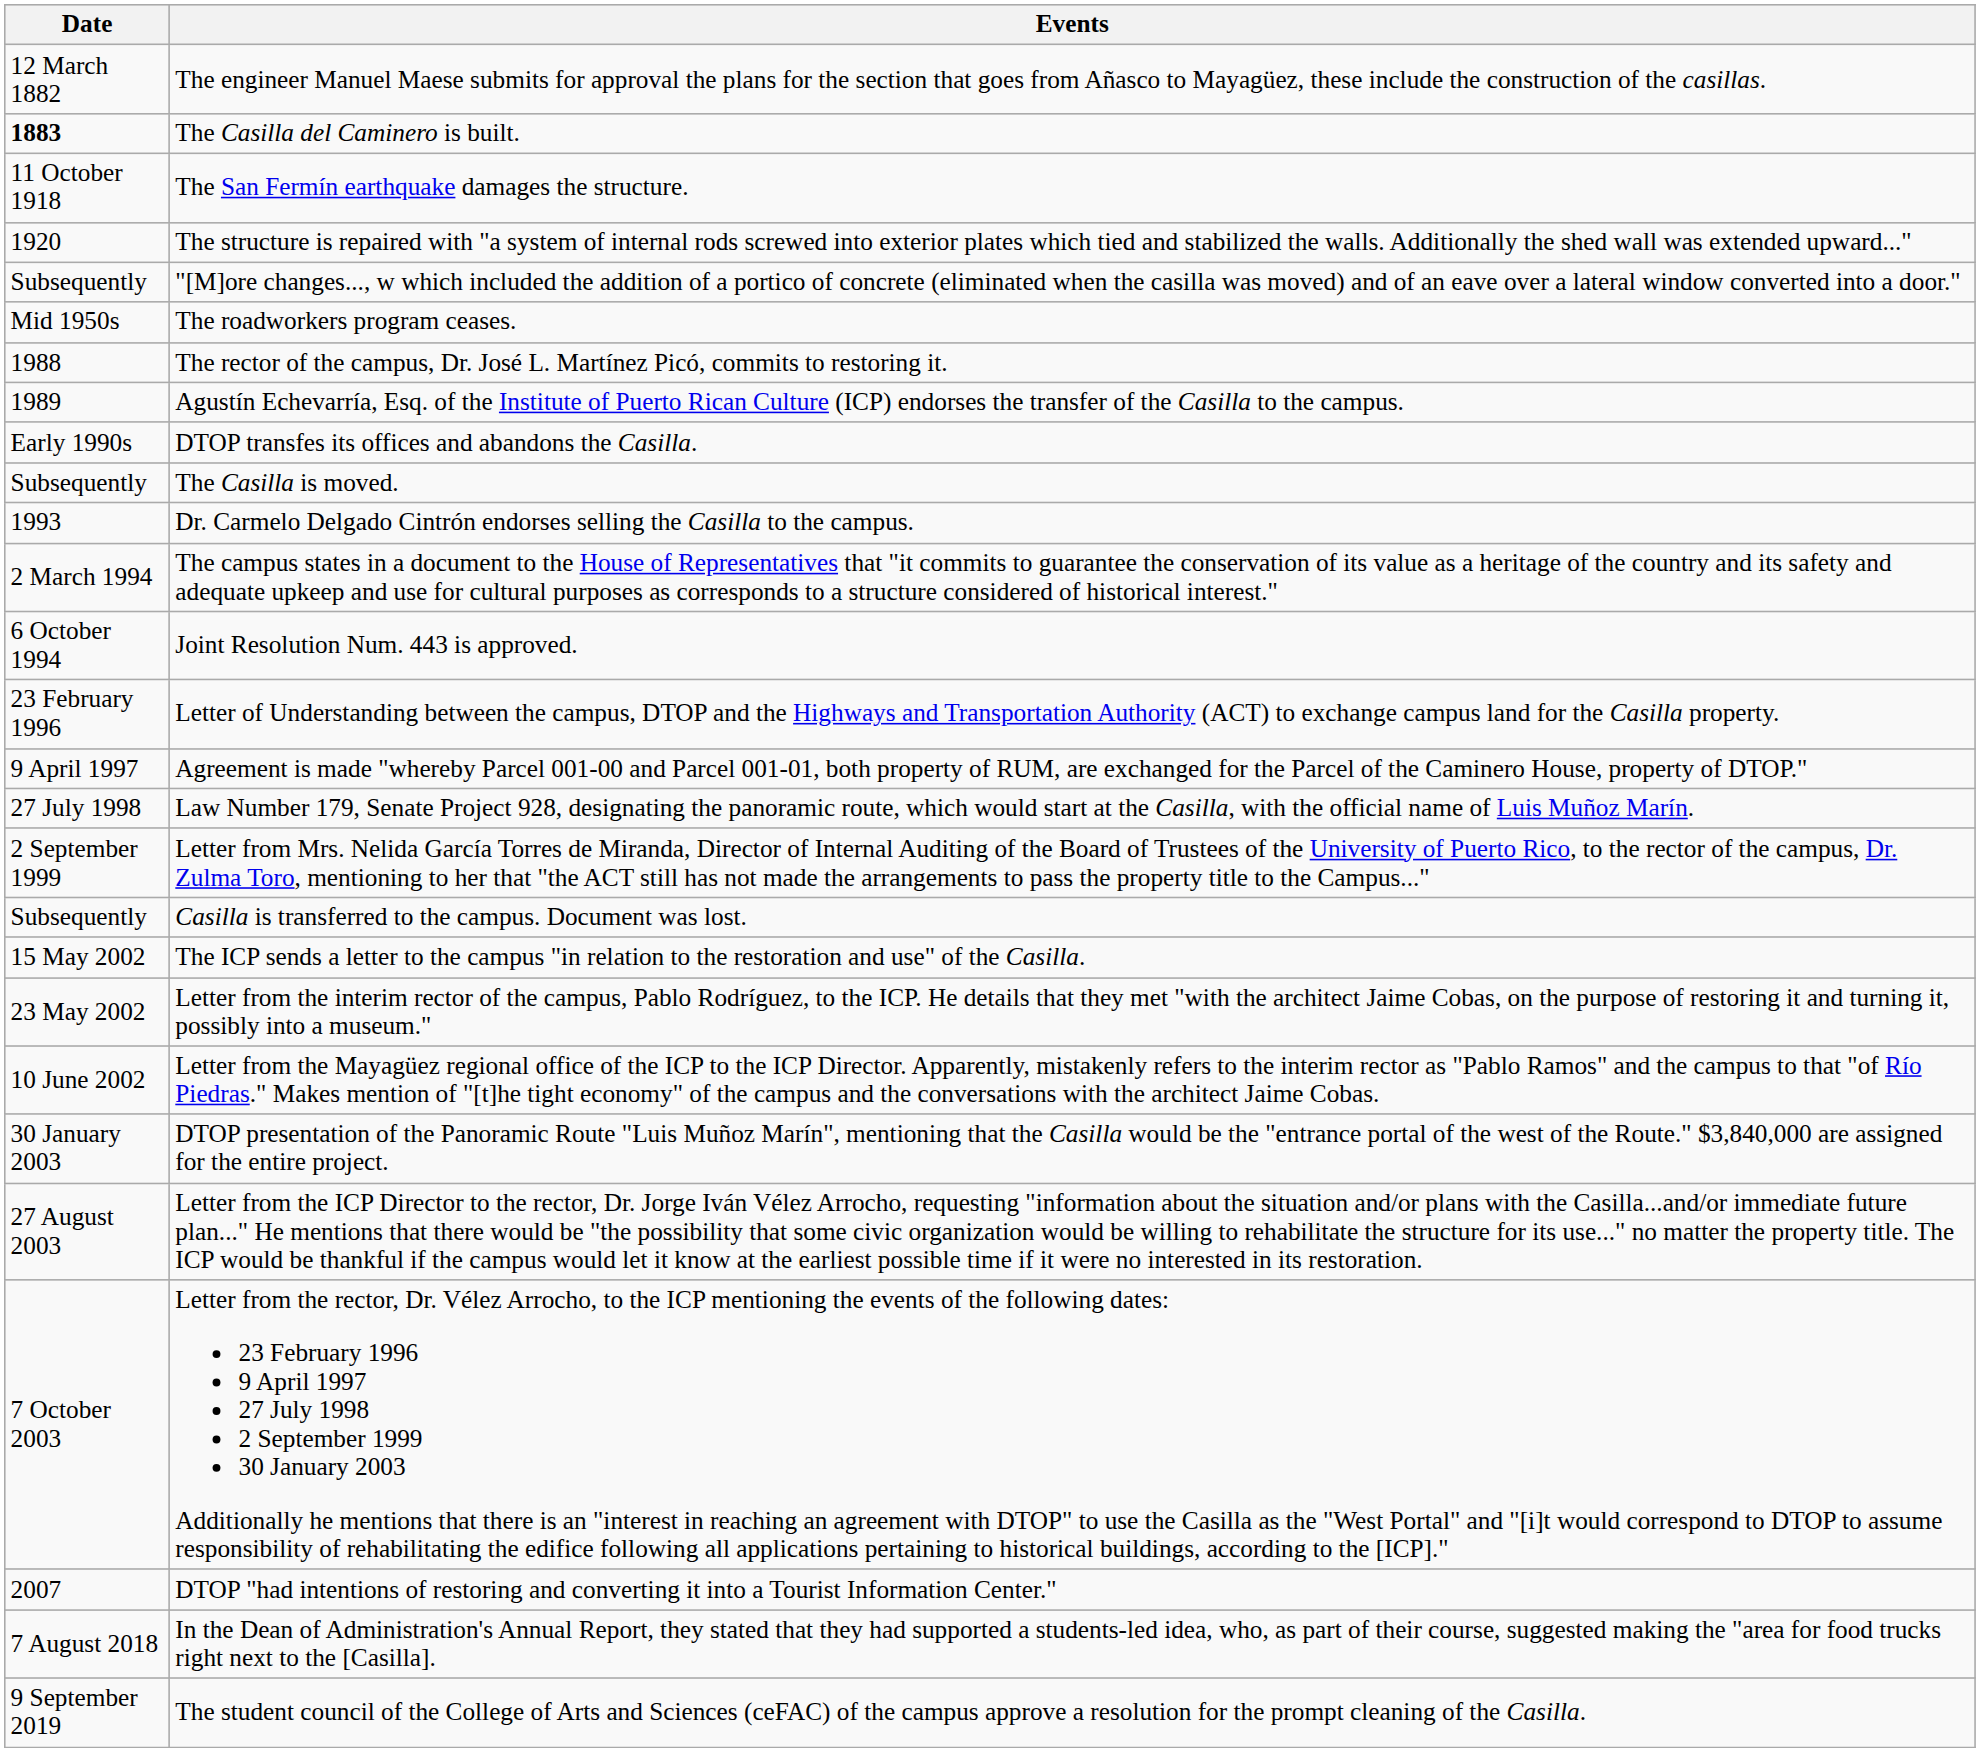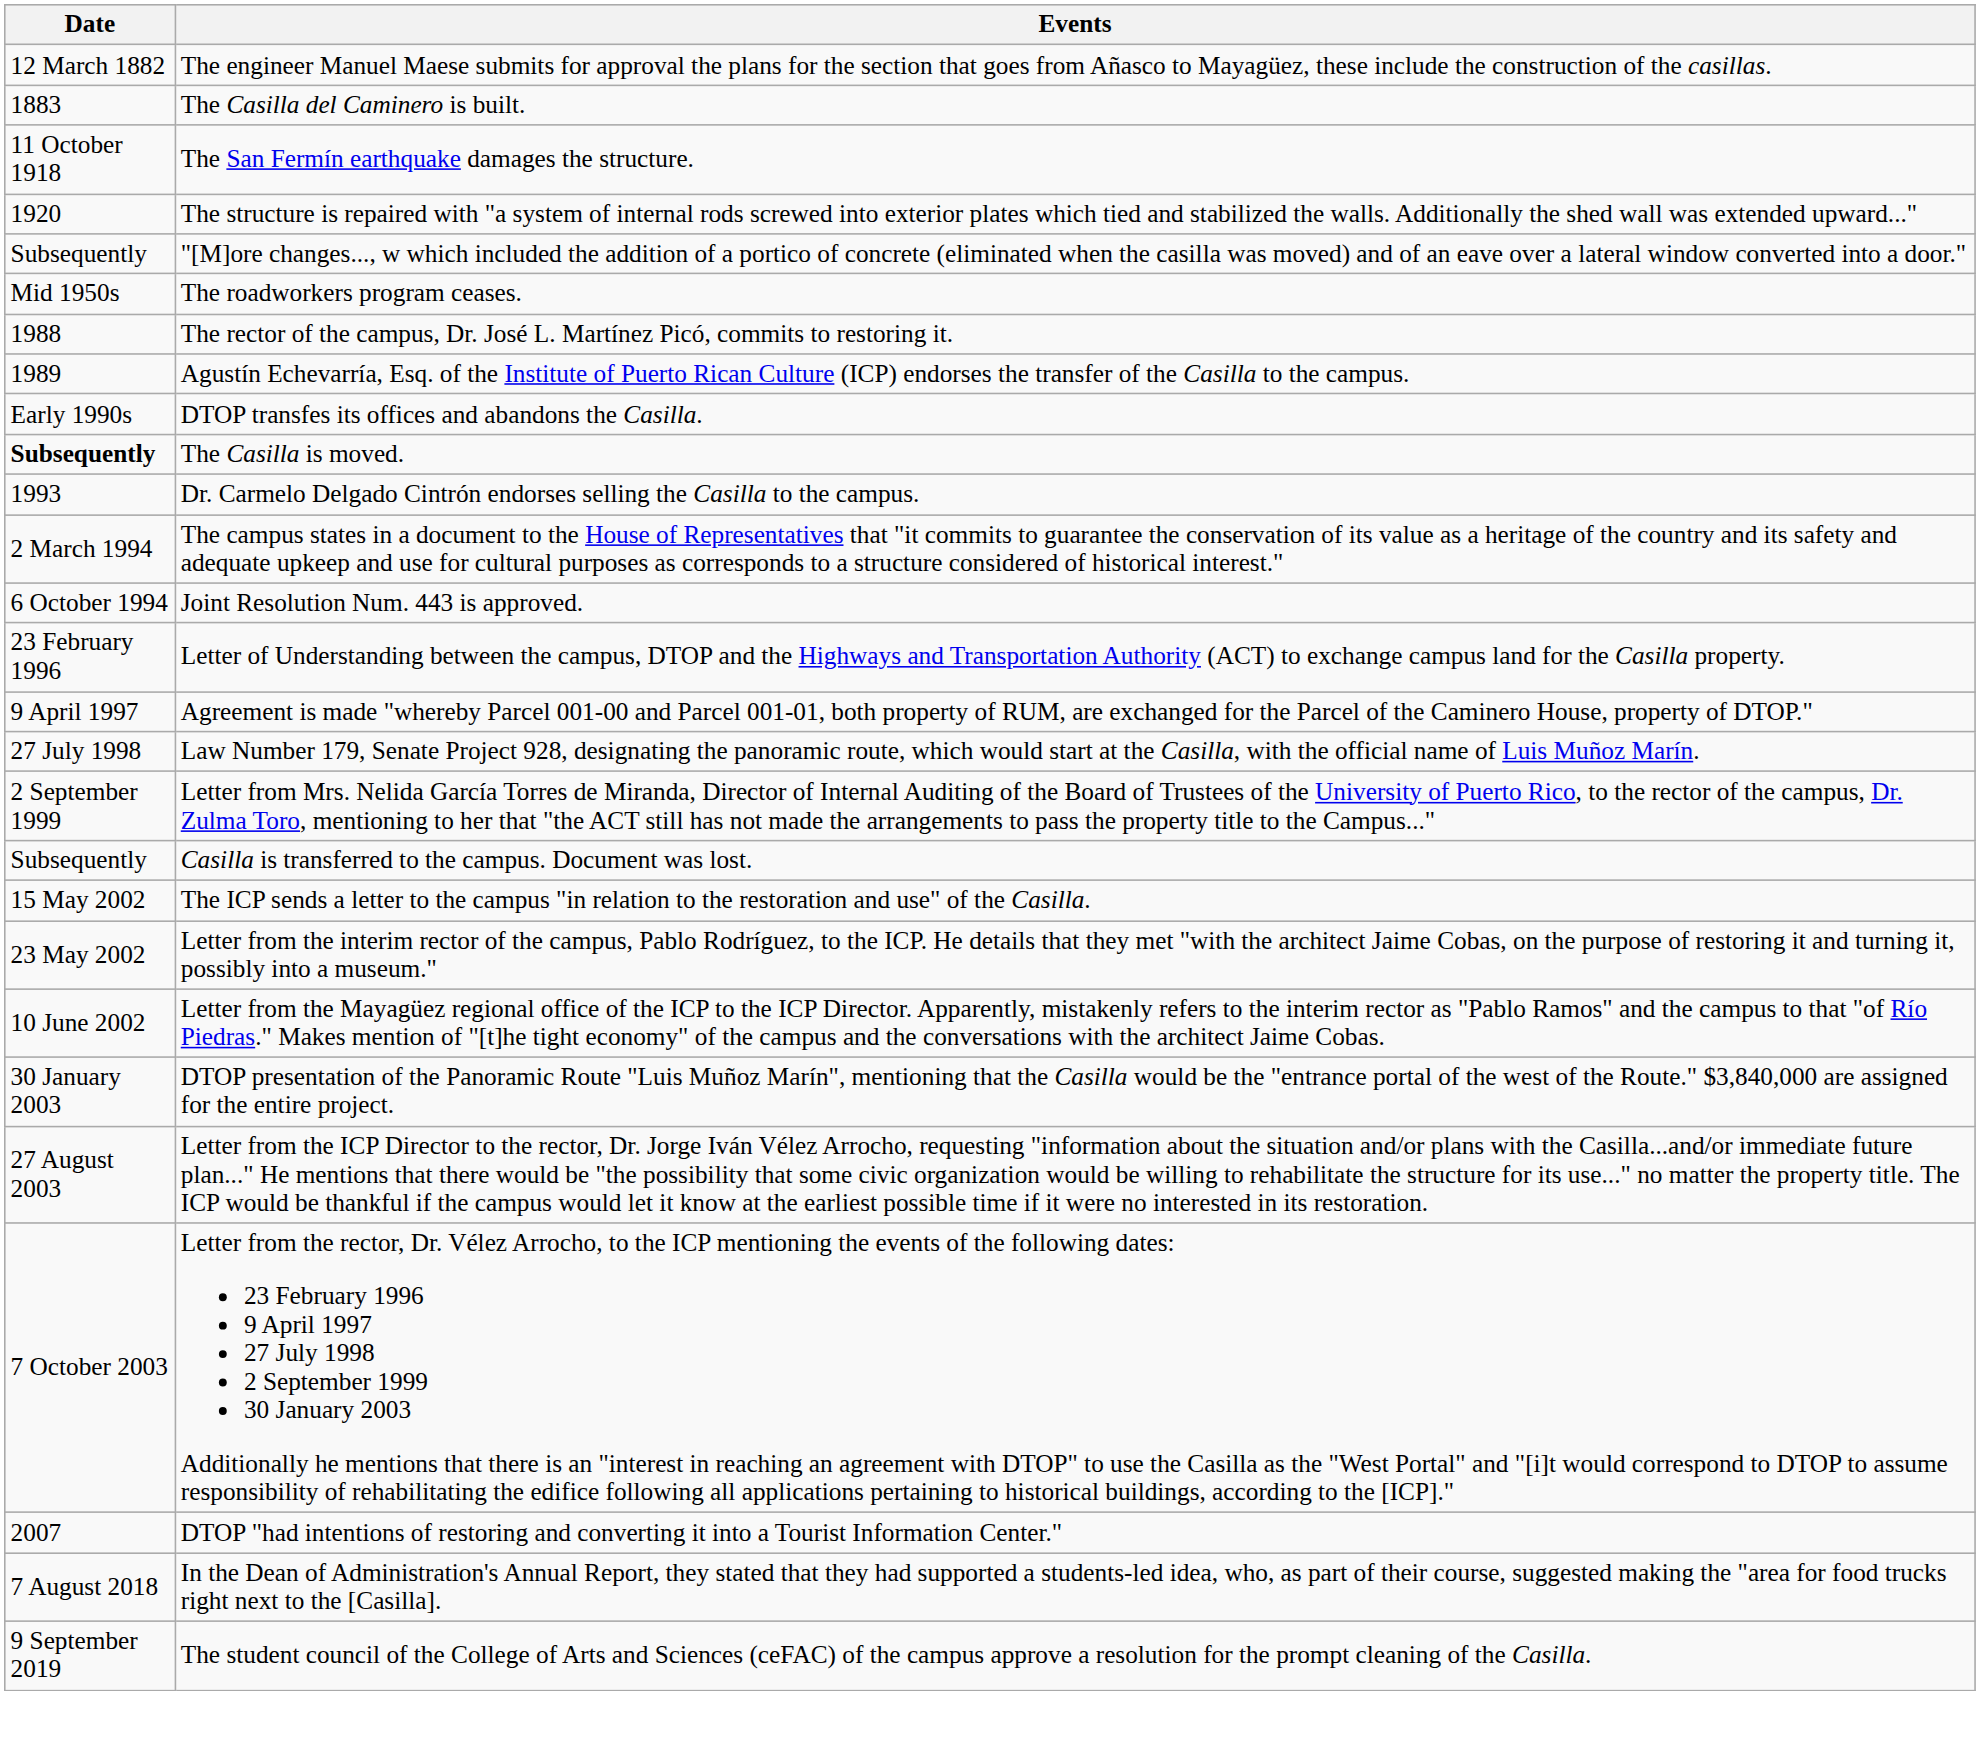(36, 133) bold -> (36, 104) normal
(79, 482) normal -> (83, 453) bold
